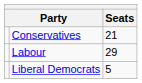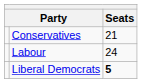(111, 52) 29 -> (111, 52) 24
(108, 69) normal -> (108, 69) bold
